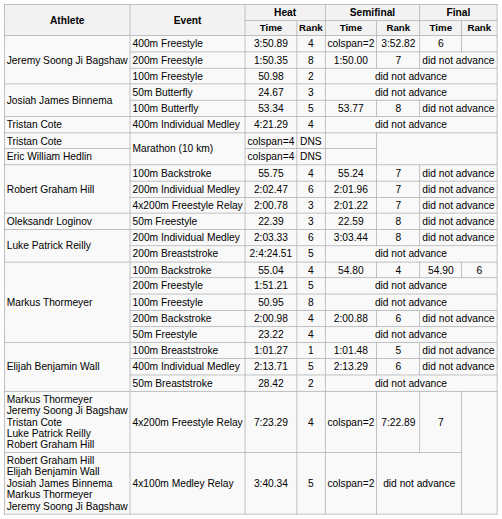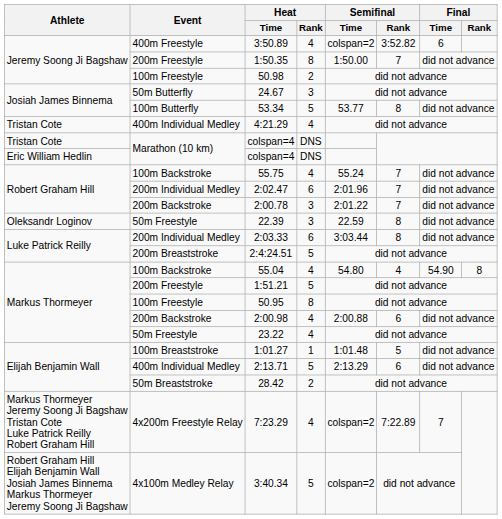(188, 206) 4x200m Freestyle Relay -> (172, 206) 200m Backstroke
(479, 270) 6 -> (479, 270) 8
